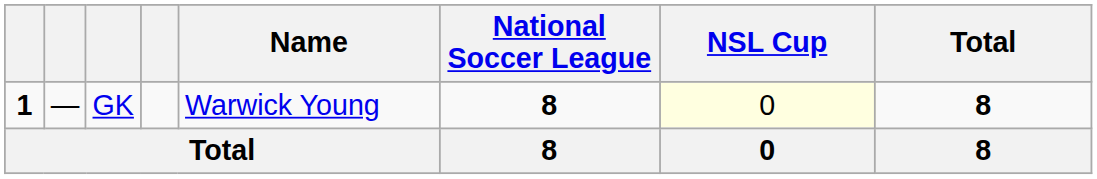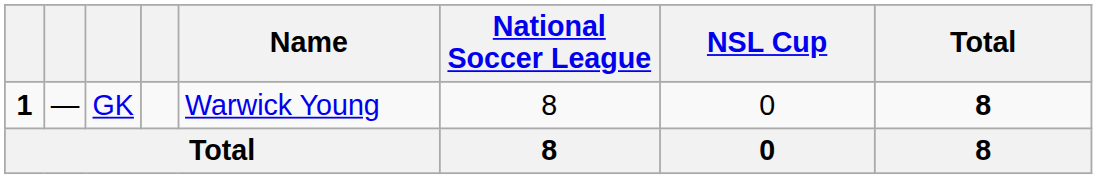(549, 104) bold -> (549, 104) normal
(767, 104) lightyellow background -> (767, 104) no background
